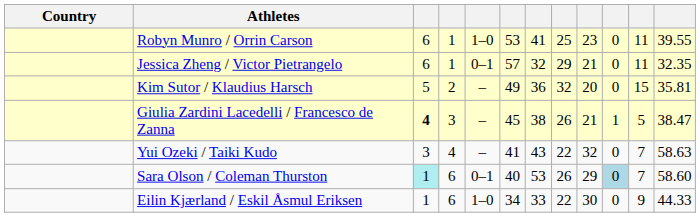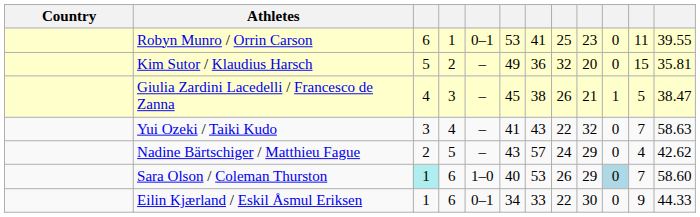(482, 40) 1–0 -> (482, 40) 0–1
- row: (240, 64)
(426, 120) bold -> (426, 96) normal
+ row: (249, 152)
(482, 176) 0–1 -> (482, 176) 1–0
(482, 200) 1–0 -> (482, 200) 0–1
